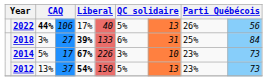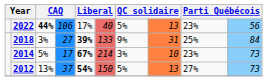(191, 26) 26% -> (191, 26) 23%
(122, 40) 6% -> (122, 40) 9%
(105, 54) 226 -> (105, 54) 214
(191, 69) 23% -> (191, 69) 27%
